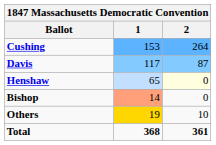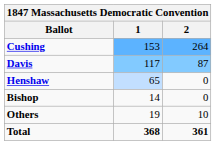(206, 81) lightyellow background -> (206, 81) no background
(154, 98) lightsalmon background -> (154, 98) no background
(154, 115) gold background -> (154, 115) no background
